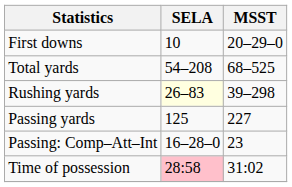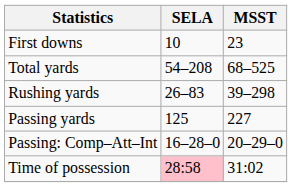(255, 43) 20–29–0 -> (235, 43) 23
(184, 93) lightyellow background -> (184, 93) no background
(235, 143) 23 -> (255, 143) 20–29–0
